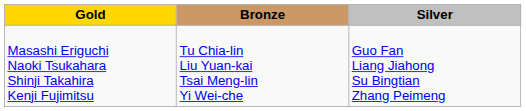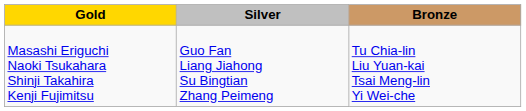columns swapped: (435, 15) <-> (263, 15)
